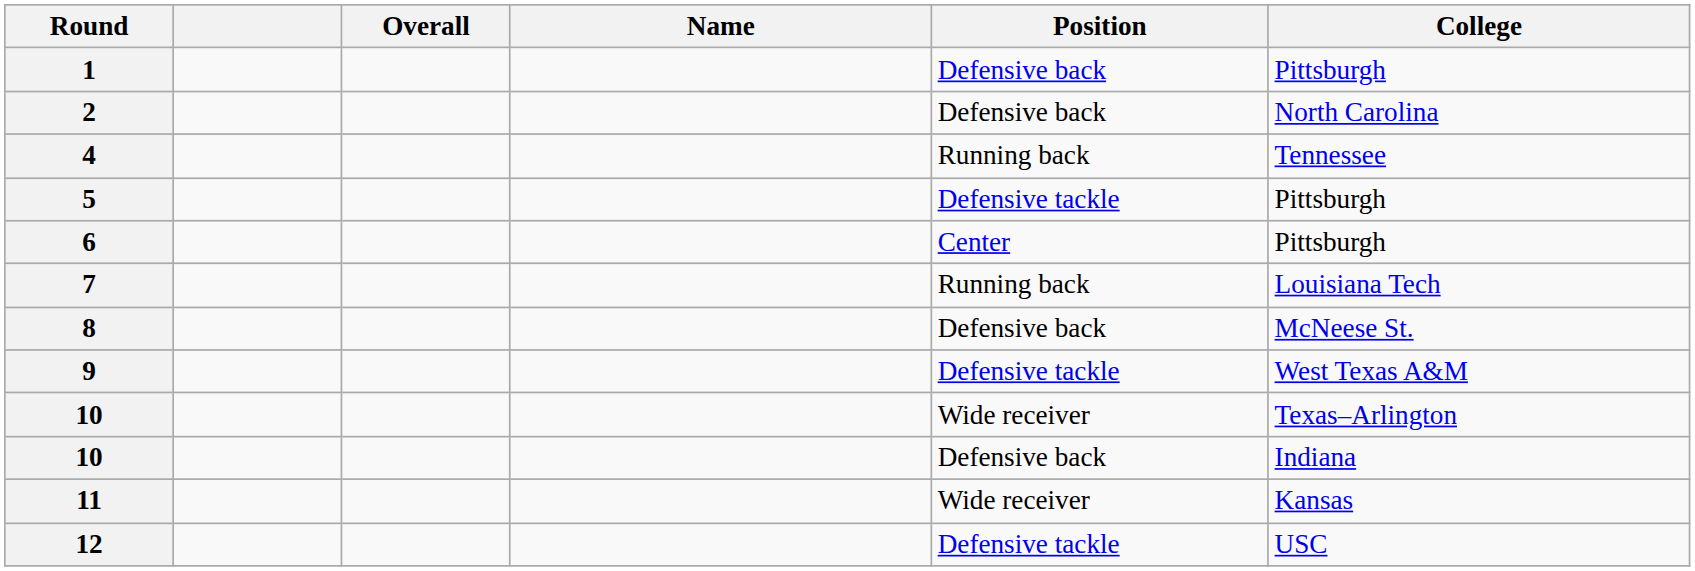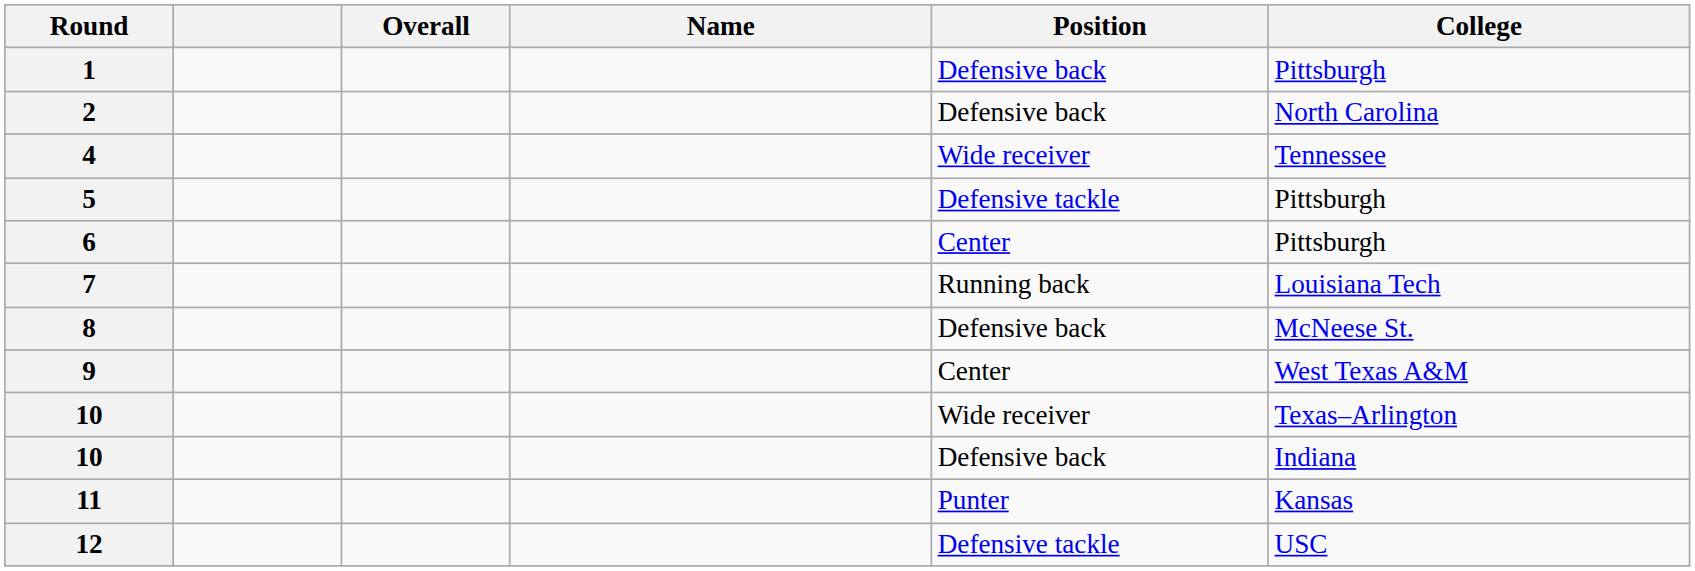(1014, 155) Running back -> (1014, 155) Wide receiver
(1029, 371) Defensive tackle -> (974, 371) Center
(1014, 500) Wide receiver -> (973, 500) Punter
